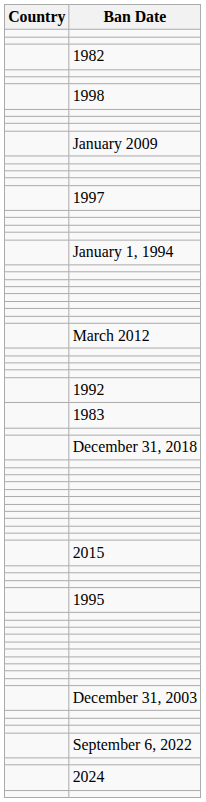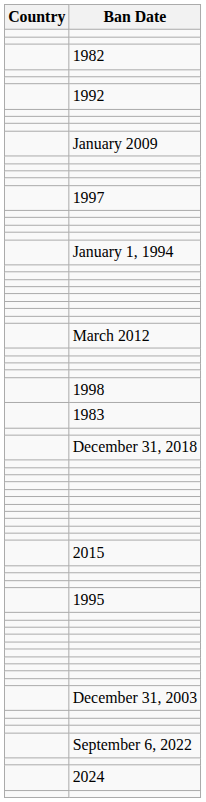(88, 96) 1998 -> (88, 96) 1992
(88, 390) 1992 -> (88, 390) 1998
